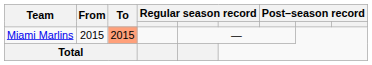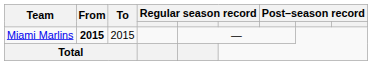(92, 35) normal -> (92, 35) bold
(123, 35) lightsalmon background -> (123, 35) no background
